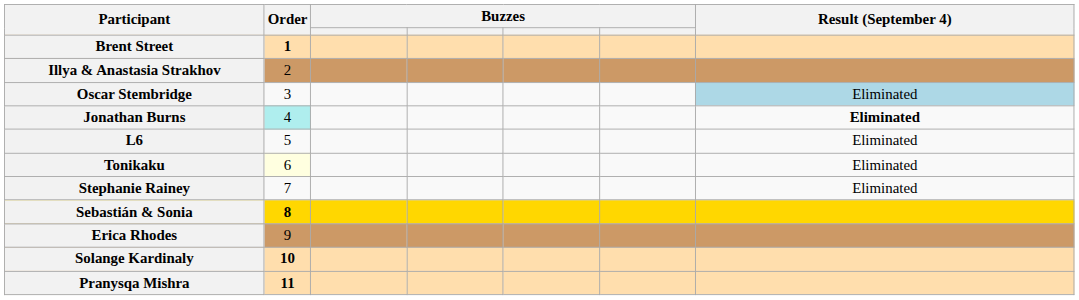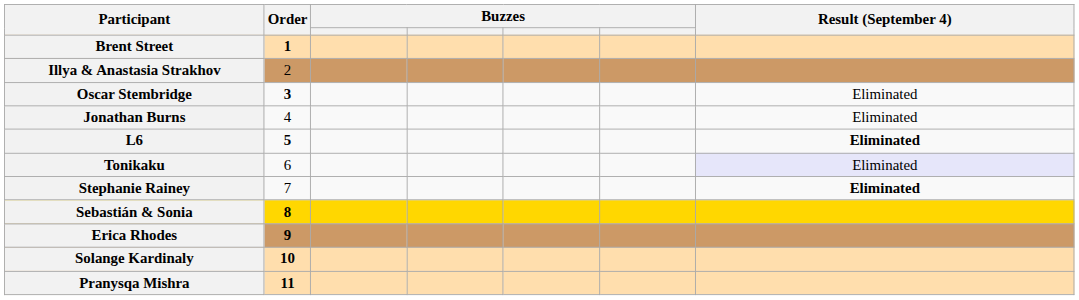(288, 93) normal -> (288, 93) bold
(885, 93) lightblue background -> (885, 93) no background
(288, 117) paleturquoise background -> (288, 117) no background
(885, 117) bold -> (885, 117) normal
(288, 141) normal -> (288, 141) bold
(885, 141) normal -> (885, 141) bold
(288, 164) lightyellow background -> (288, 164) no background
(885, 164) no background -> (885, 164) lavender background
(885, 188) normal -> (885, 188) bold
(288, 235) normal -> (288, 235) bold
